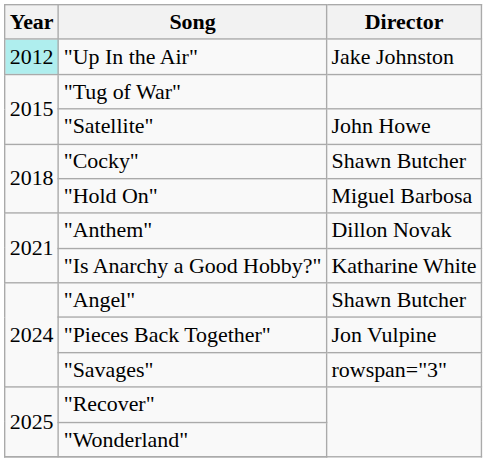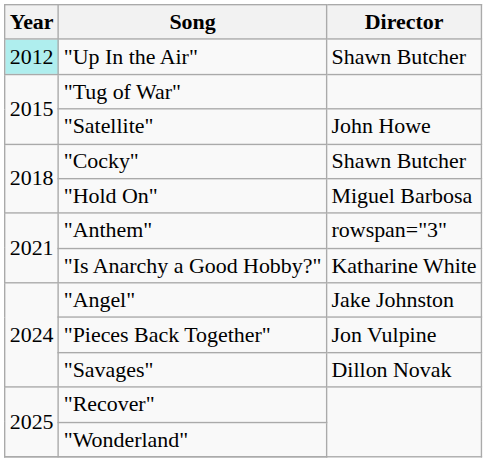(393, 56) Jake Johnston -> (399, 56) Shawn Butcher
(392, 230) Dillon Novak -> (389, 230) rowspan="3"
(399, 299) Shawn Butcher -> (393, 299) Jake Johnston
(389, 369) rowspan="3" -> (392, 369) Dillon Novak
